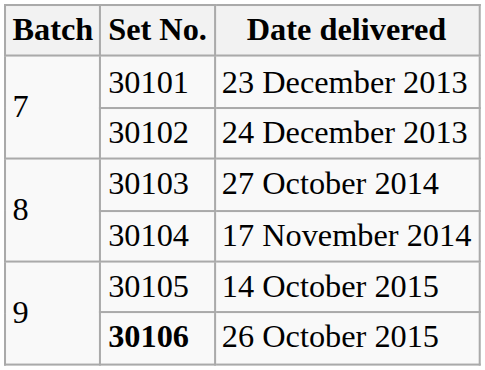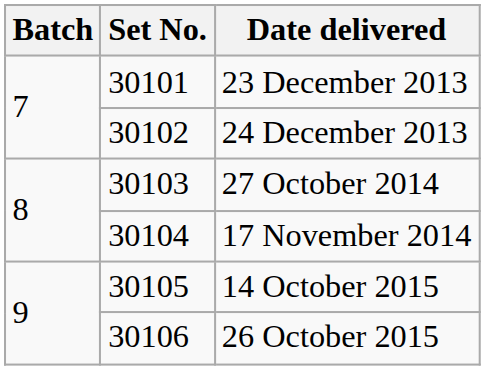(149, 337) bold -> (149, 337) normal
